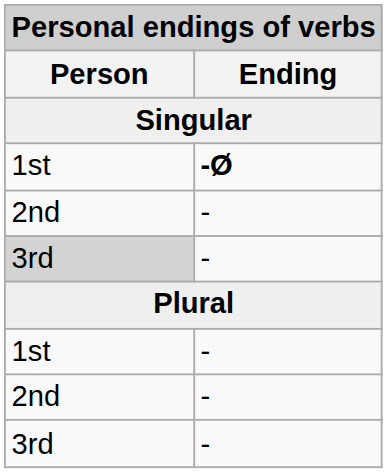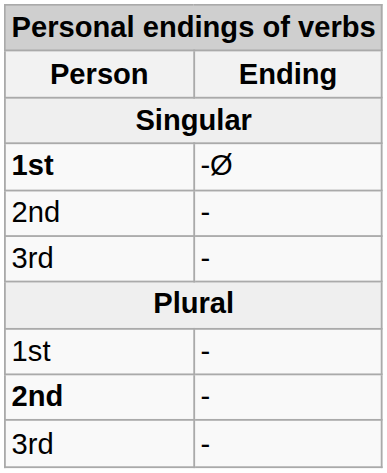(31, 166) normal -> (33, 166) bold
(217, 166) bold -> (217, 166) normal
(33, 258) lightgrey background -> (33, 258) no background
(36, 397) normal -> (38, 397) bold
